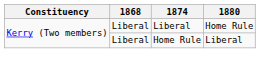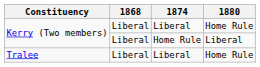+ row: (22, 55)
